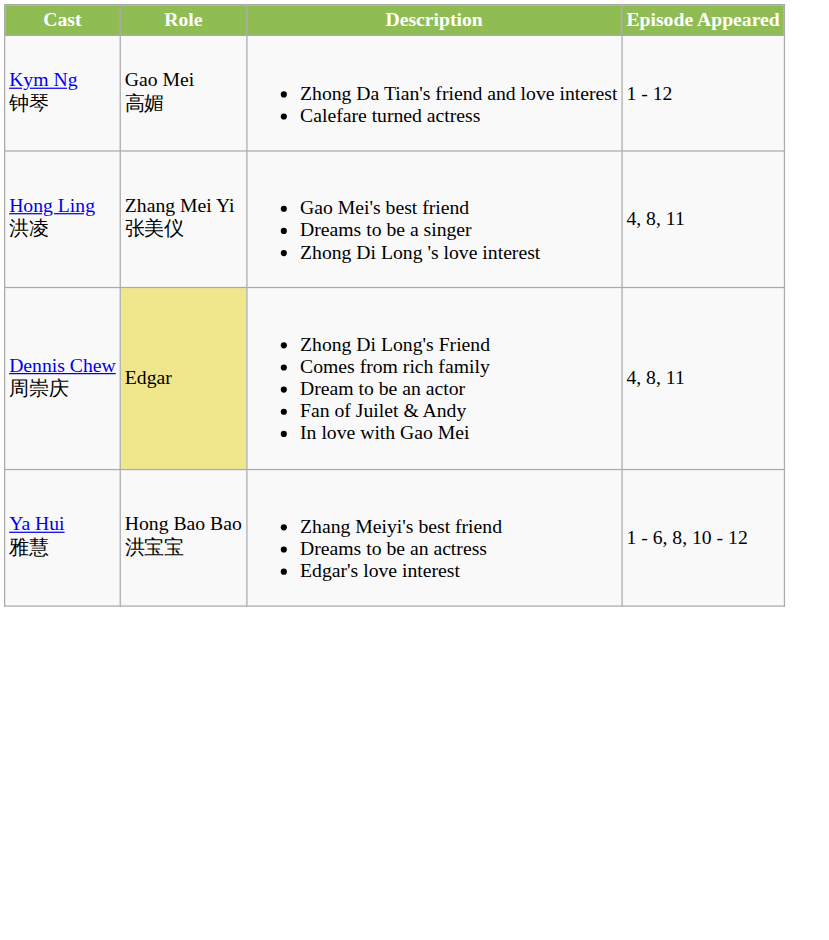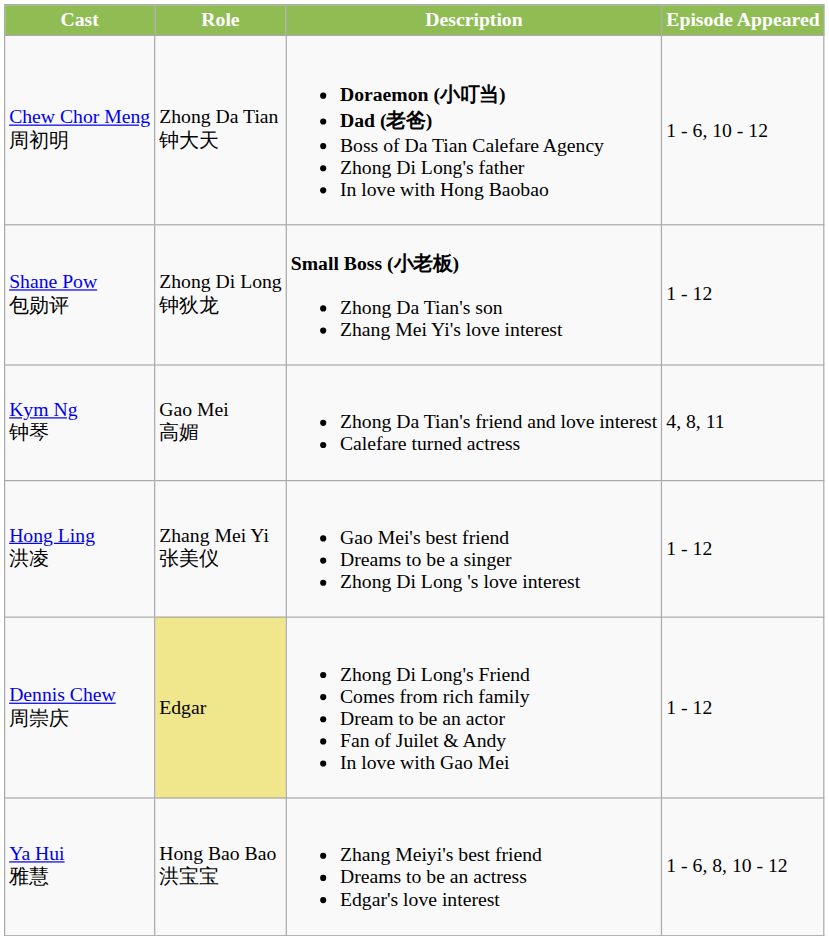+ row: (80, 128)
+ row: (53, 293)
(649, 93) 1 - 12 -> (695, 422) 4, 8, 11
(656, 219) 4, 8, 11 -> (689, 548) 1 - 12
(656, 378) 4, 8, 11 -> (689, 707) 1 - 12
